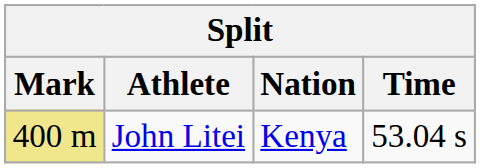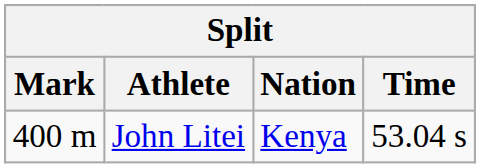(55, 135) khaki background -> (55, 135) no background
